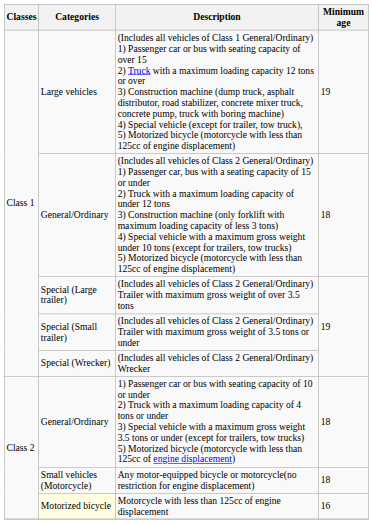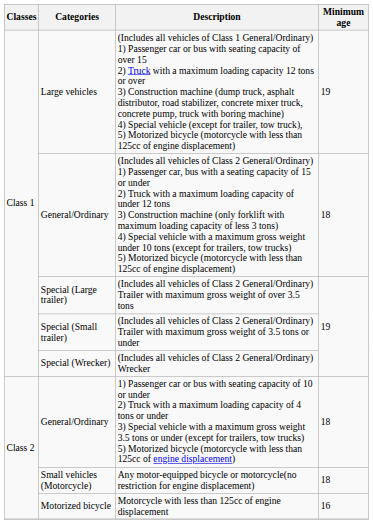(76, 506) lightyellow background -> (76, 506) no background
